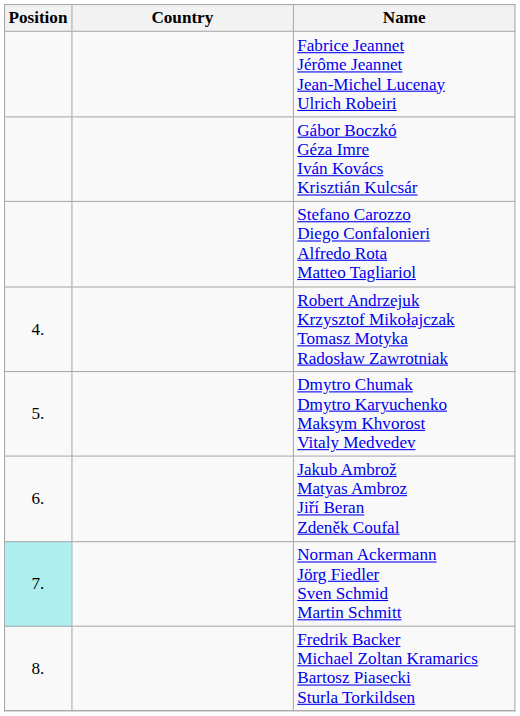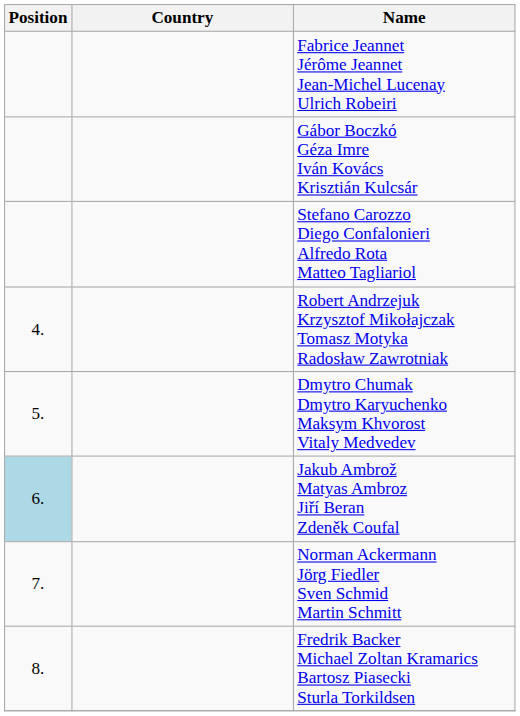(38, 498) no background -> (38, 498) lightblue background
(38, 583) paleturquoise background -> (38, 583) no background
